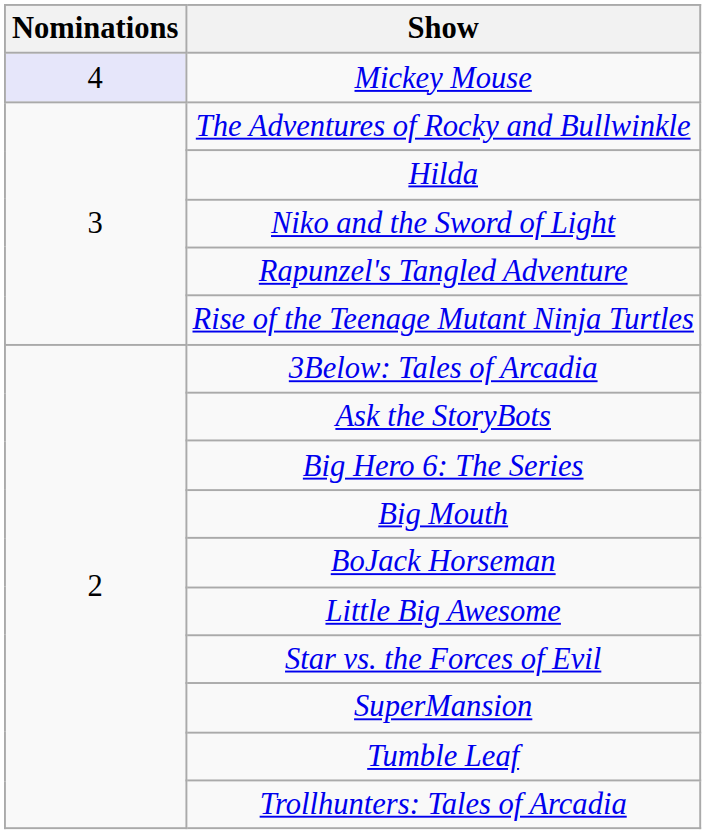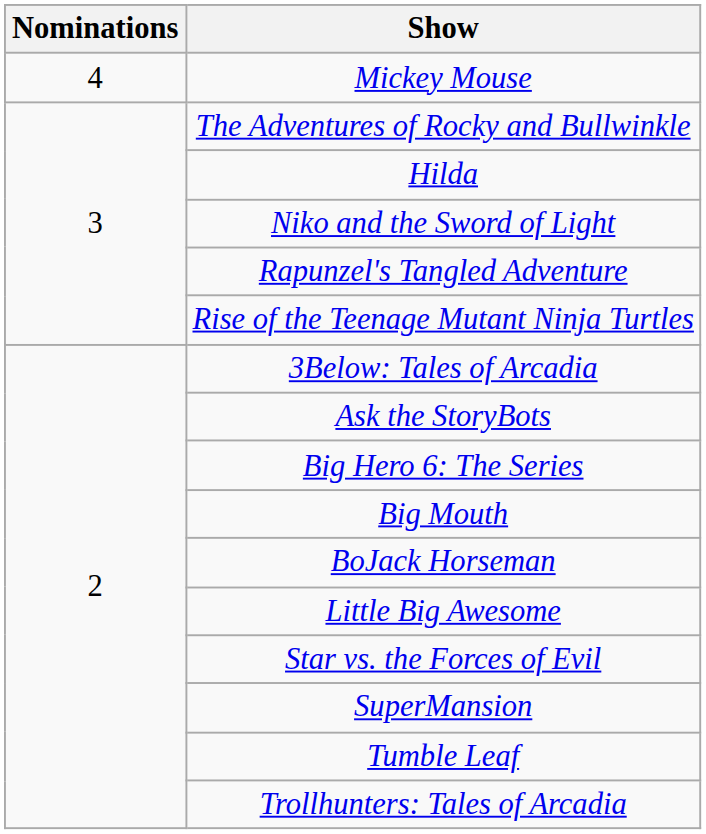(95, 77) lavender background -> (95, 77) no background
